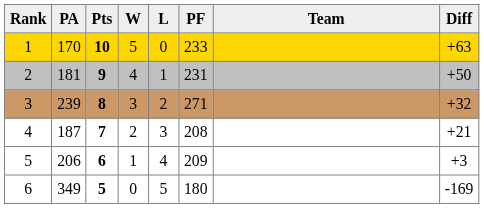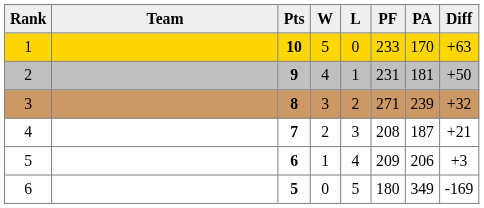columns swapped: (326, 18) <-> (69, 18)
